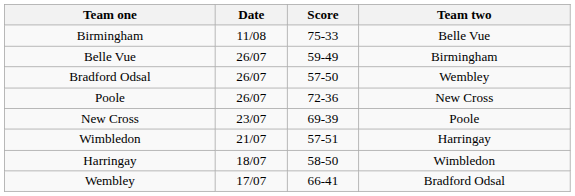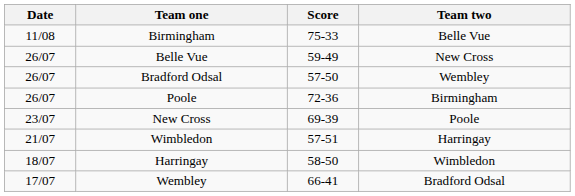columns swapped: (251, 14) <-> (110, 14)
(464, 56) Birmingham -> (464, 56) New Cross
(464, 98) New Cross -> (464, 98) Birmingham
